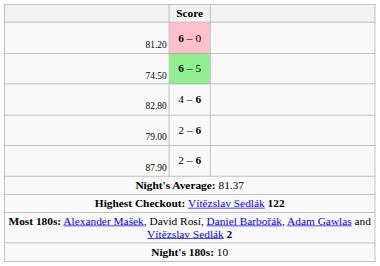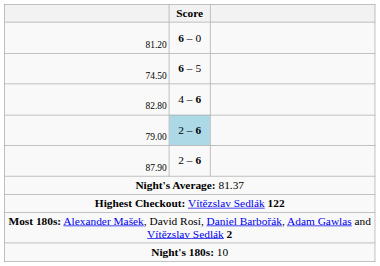(190, 37) pink background -> (190, 37) no background
(190, 68) lightgreen background -> (190, 68) no background
(190, 130) no background -> (190, 130) lightblue background
